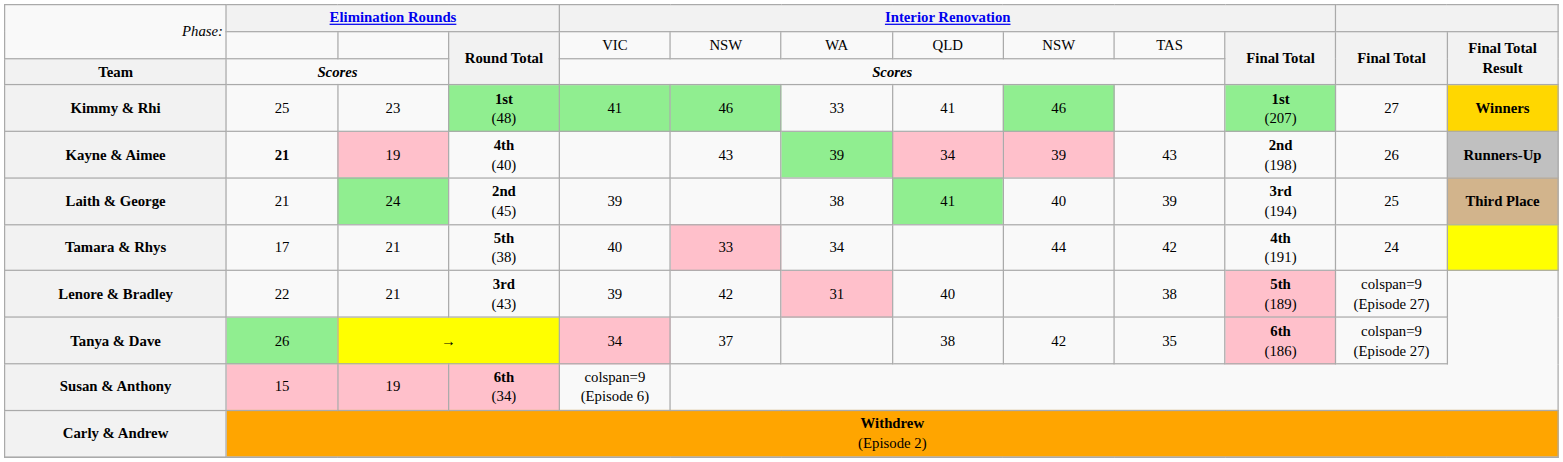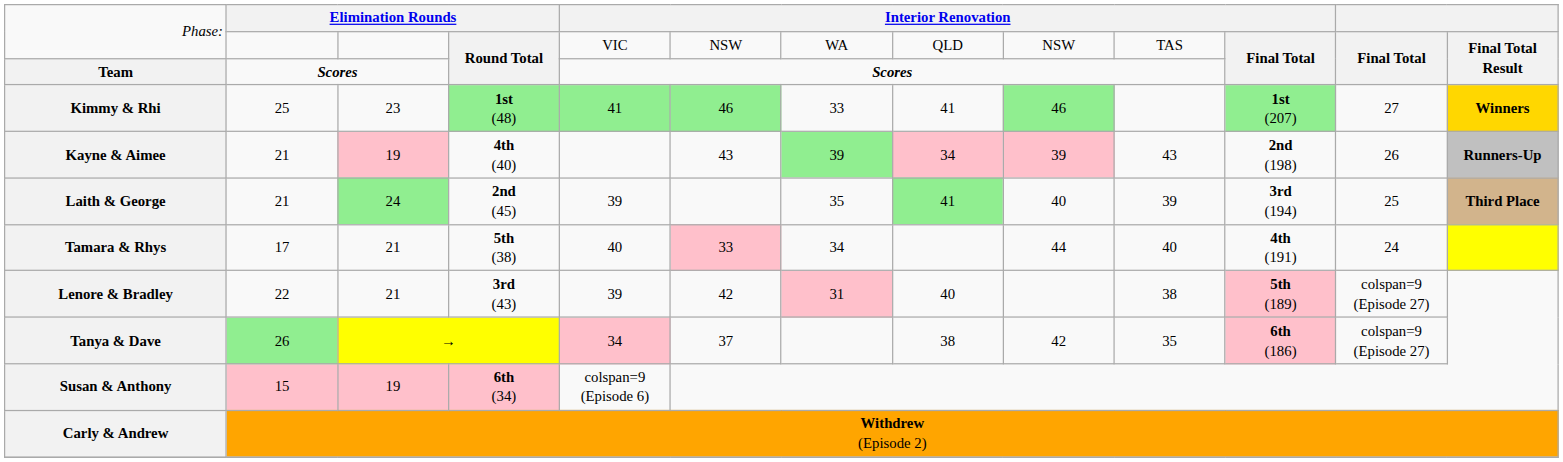(282, 155) bold -> (282, 155) normal
(837, 201) 38 -> (837, 201) 35
(1170, 248) 42 -> (1170, 248) 40
